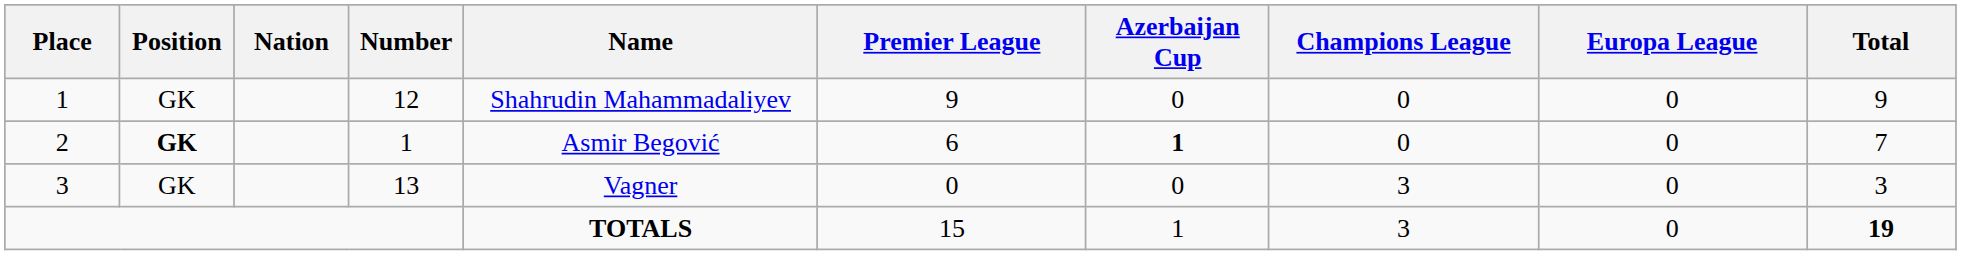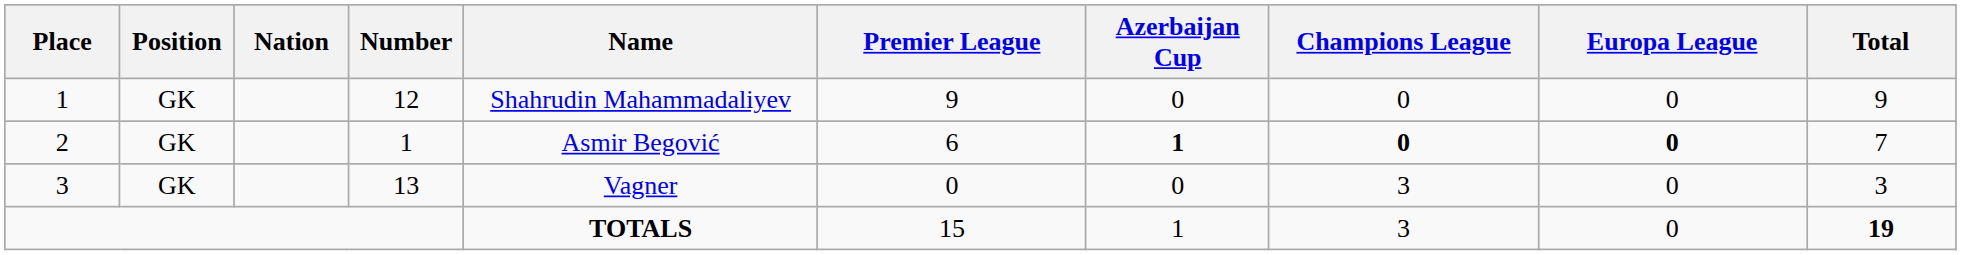(177, 142) bold -> (177, 142) normal
(1404, 142) normal -> (1404, 142) bold
(1672, 142) normal -> (1672, 142) bold
